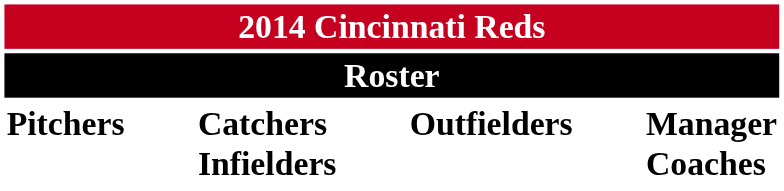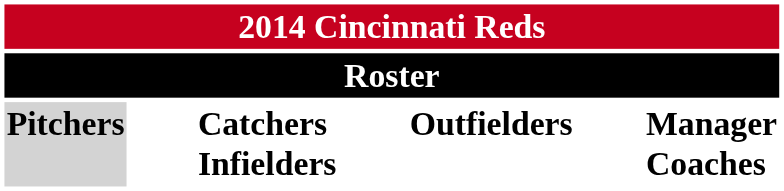(66, 123) no background -> (66, 123) lightgrey background
